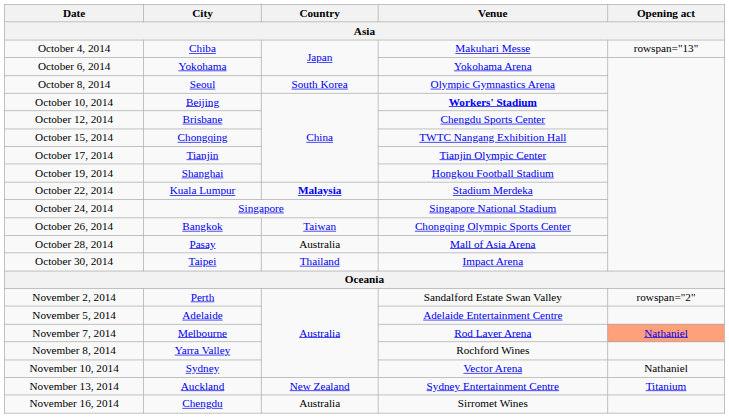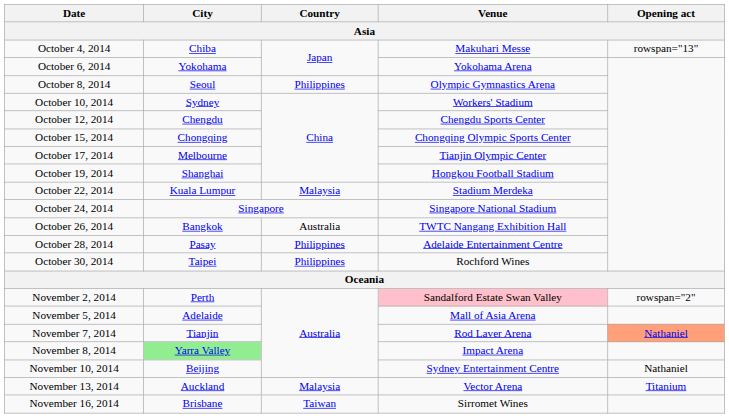(320, 84) South Korea -> (320, 84) Philippines
(202, 102) Beijing -> (202, 102) Sydney
(493, 102) bold -> (493, 102) normal
(202, 119) Brisbane -> (202, 119) Chengdu
(493, 137) TWTC Nangang Exhibition Hall -> (493, 137) Chongqing Olympic Sports Center
(202, 155) Tianjin -> (202, 155) Melbourne
(320, 191) bold -> (320, 191) normal
(320, 226) Taiwan -> (320, 226) Australia
(493, 226) Chongqing Olympic Sports Center -> (493, 226) TWTC Nangang Exhibition Hall
(320, 244) Australia -> (320, 244) Philippines
(493, 244) Mall of Asia Arena -> (493, 244) Adelaide Entertainment Centre
(320, 262) Thailand -> (320, 262) Philippines
(493, 262) Impact Arena -> (493, 262) Rochford Wines
(493, 297) no background -> (493, 297) pink background
(493, 315) Adelaide Entertainment Centre -> (493, 315) Mall of Asia Arena
(202, 333) Melbourne -> (202, 333) Tianjin
(202, 350) no background -> (202, 350) lightgreen background
(493, 350) Rochford Wines -> (493, 350) Impact Arena
(202, 368) Sydney -> (202, 368) Beijing
(493, 368) Vector Arena -> (493, 368) Sydney Entertainment Centre
(320, 386) New Zealand -> (320, 386) Malaysia
(493, 386) Sydney Entertainment Centre -> (493, 386) Vector Arena
(202, 404) Chengdu -> (202, 404) Brisbane
(320, 404) Australia -> (320, 404) Taiwan
